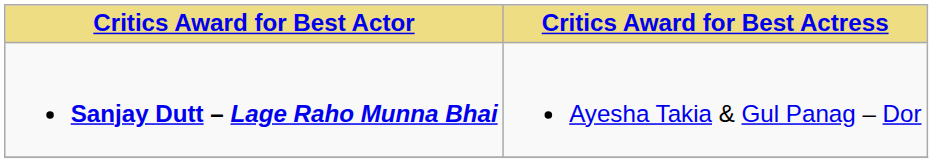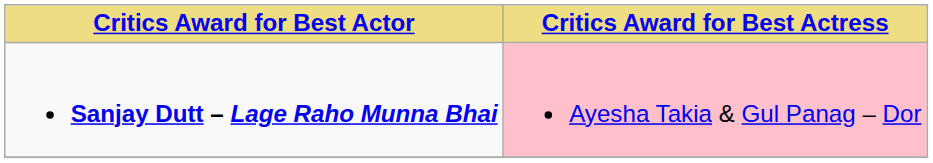(715, 114) no background -> (715, 114) pink background
